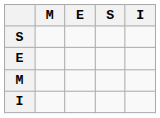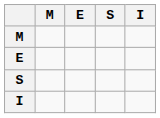(20, 37) S -> (20, 37) M
(20, 80) M -> (20, 80) S
